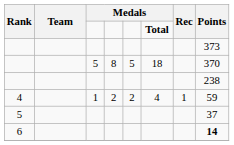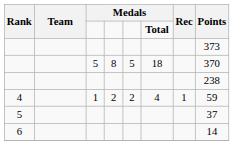(212, 132) bold -> (212, 132) normal
